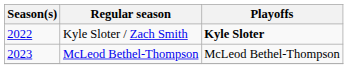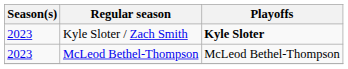(20, 34) 2022 -> (20, 34) 2023
